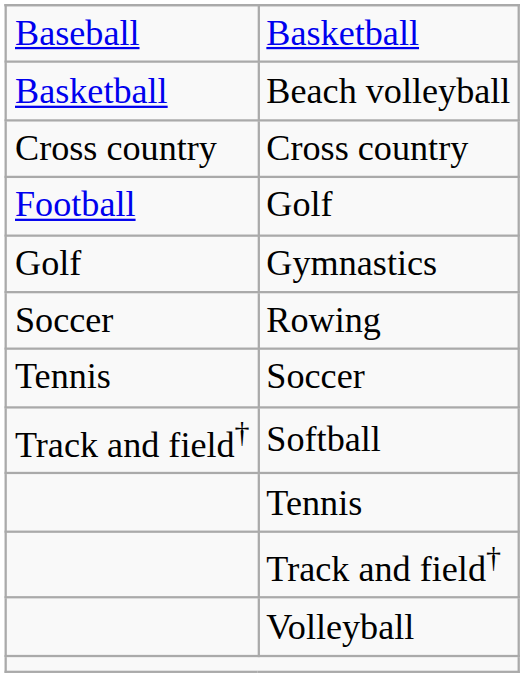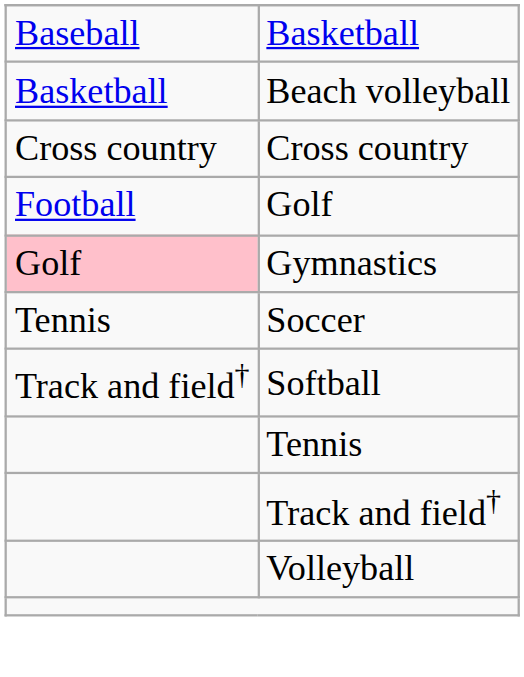(48, 262) no background -> (48, 262) pink background
- row: (324, 319)
